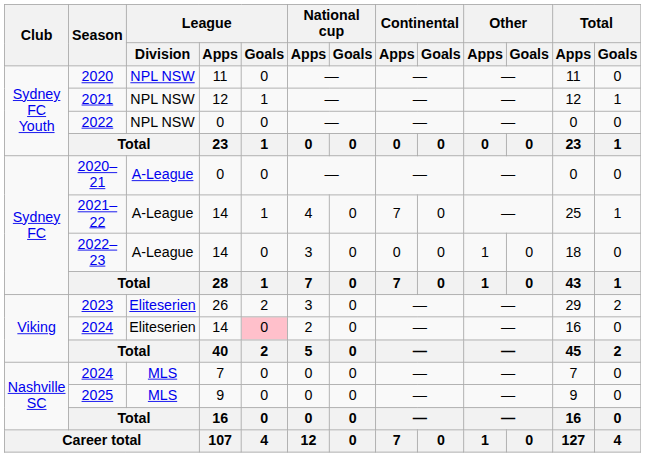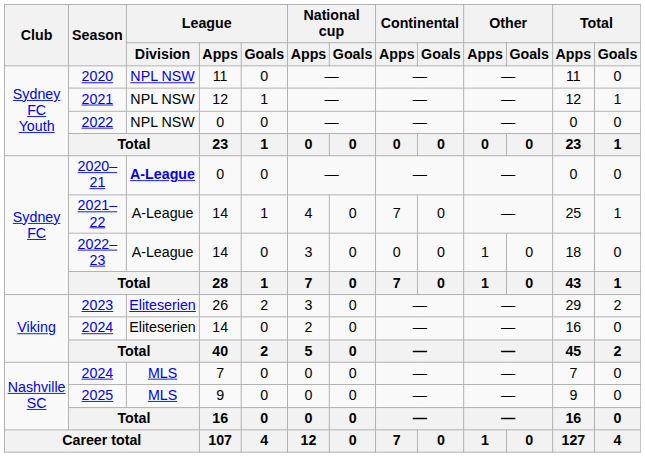(163, 175) normal -> (163, 175) bold
(264, 328) pink background -> (264, 328) no background
